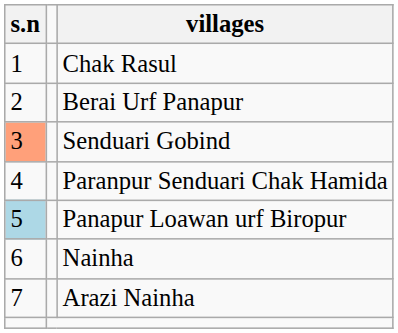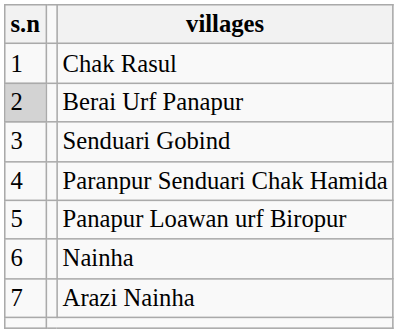(17, 102) no background -> (17, 102) lightgrey background
(17, 141) lightsalmon background -> (17, 141) no background
(17, 219) lightblue background -> (17, 219) no background
